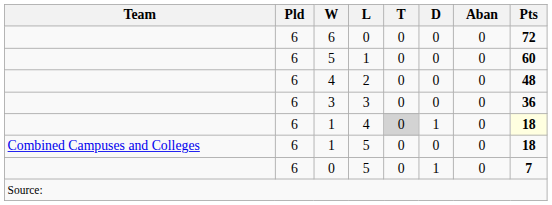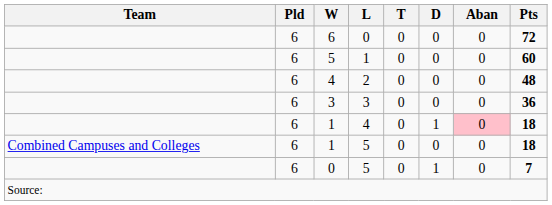(401, 124) lightgrey background -> (401, 124) no background
(482, 124) no background -> (482, 124) pink background
(529, 124) lightyellow background -> (529, 124) no background
